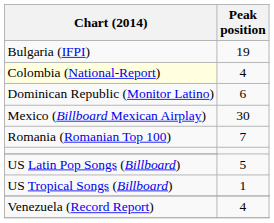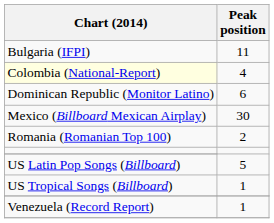(243, 51) 19 -> (243, 51) 11
(243, 136) 7 -> (243, 136) 2
(243, 206) 4 -> (243, 206) 1
